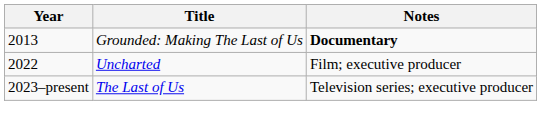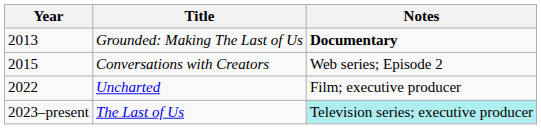+ row: (183, 64)
(422, 87) no background -> (422, 111) paleturquoise background
